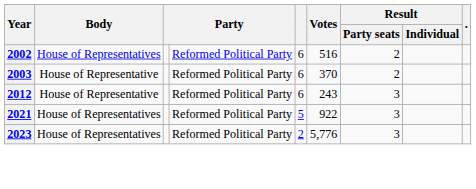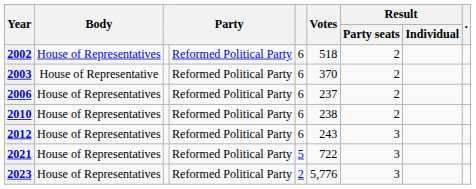(328, 54) 516 -> (328, 54) 518
+ row: (19, 94)
+ row: (19, 114)
(99, 94) House of Representative -> (99, 134) House of Representatives
(328, 114) 922 -> (328, 154) 722
